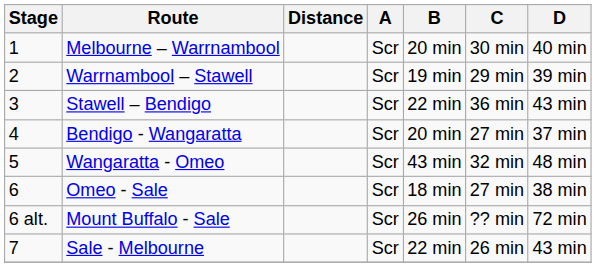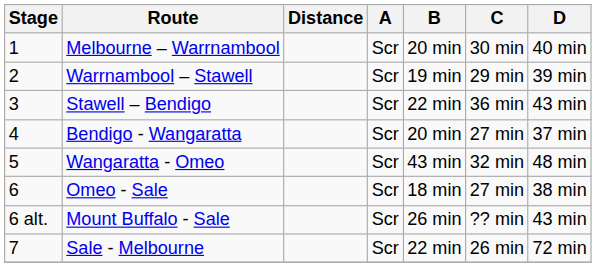(560, 219) 72 min -> (560, 219) 43 min
(560, 248) 43 min -> (560, 248) 72 min
